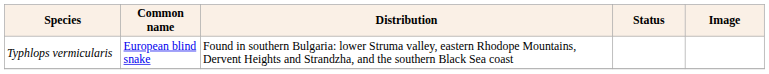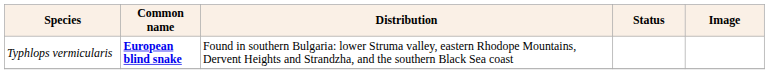(160, 52) normal -> (153, 52) bold
